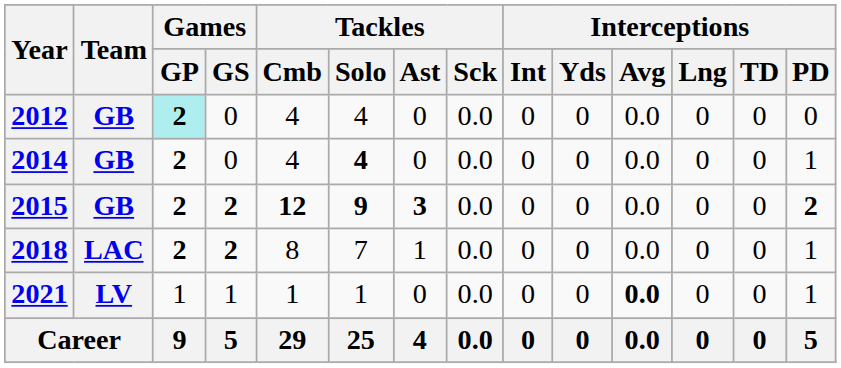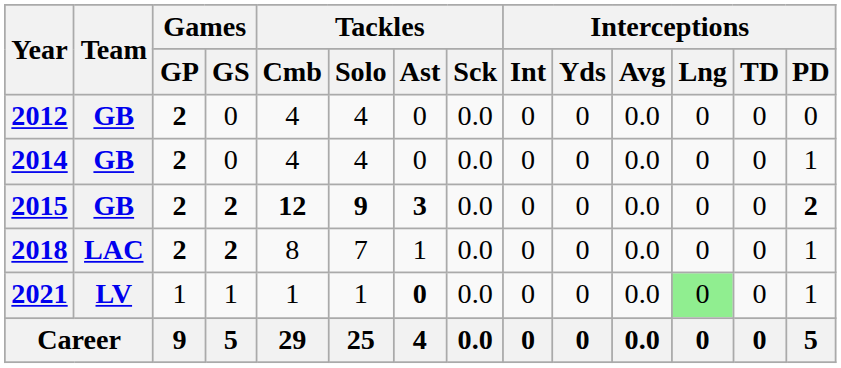(179, 116) paleturquoise background -> (179, 116) no background
(361, 160) bold -> (361, 160) normal
(420, 294) normal -> (420, 294) bold
(642, 294) bold -> (642, 294) normal
(703, 294) no background -> (703, 294) lightgreen background
